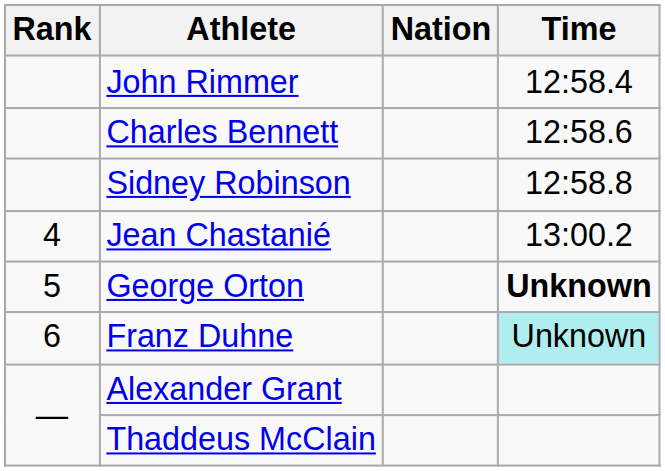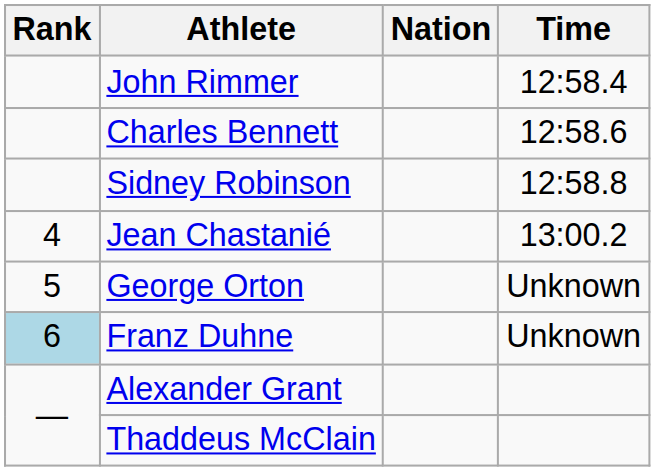(579, 286) bold -> (574, 286) normal
(52, 337) no background -> (52, 337) lightblue background
(579, 337) paleturquoise background -> (574, 337) no background
